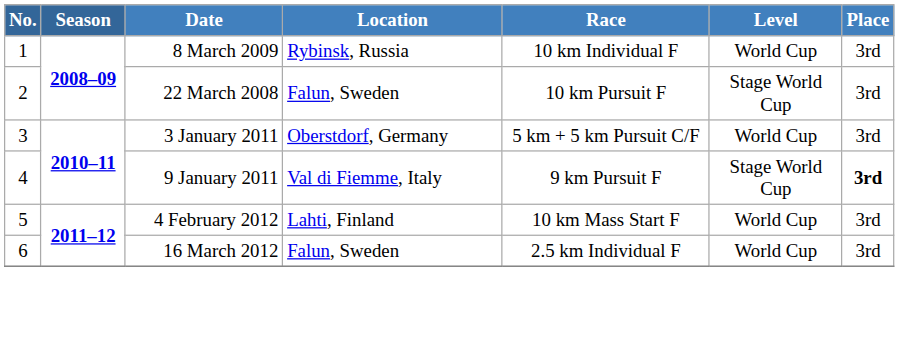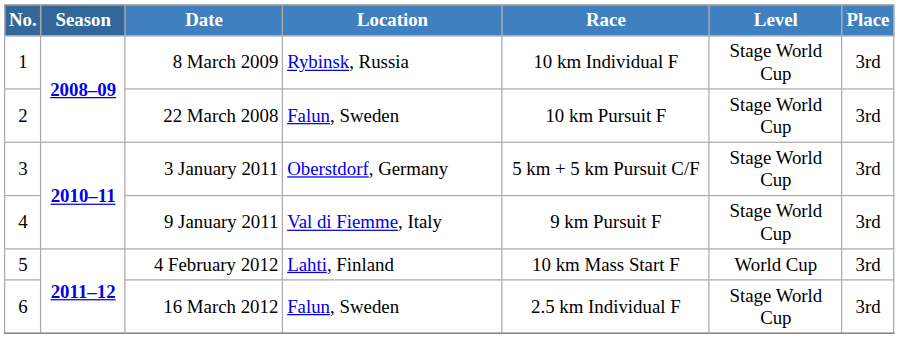(776, 51) World Cup -> (776, 62) Stage World Cup
(776, 135) World Cup -> (776, 169) Stage World Cup
(868, 178) bold -> (868, 222) normal
(776, 251) World Cup -> (776, 307) Stage World Cup
